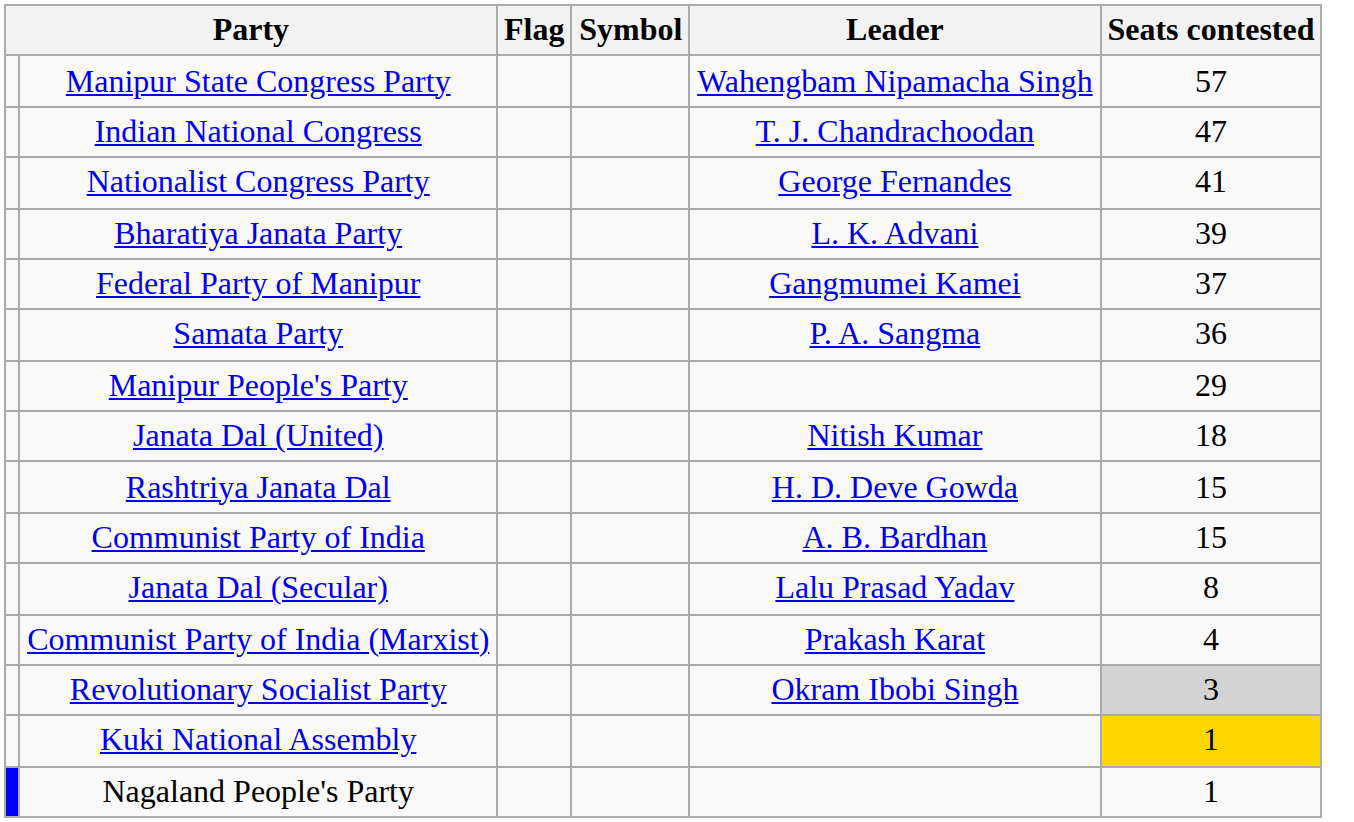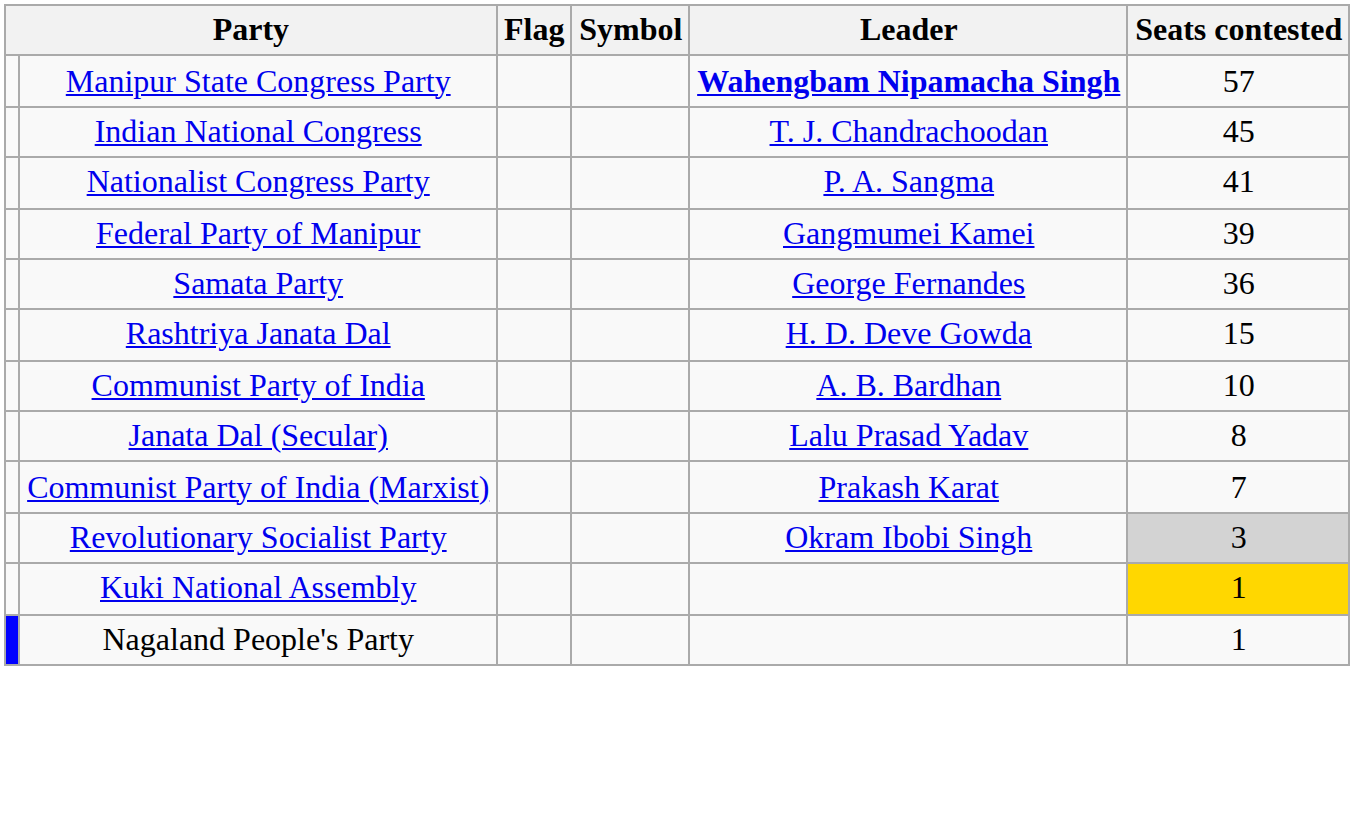(895, 80) normal -> (909, 80) bold
(1211, 131) 47 -> (1239, 131) 45
(895, 182) George Fernandes -> (909, 182) P. A. Sangma
- row: (258, 232)
(1211, 283) 37 -> (1239, 232) 39
(895, 334) P. A. Sangma -> (909, 283) George Fernandes
- row: (258, 385)
- row: (258, 435)
(1211, 537) 15 -> (1239, 385) 10
(1211, 638) 4 -> (1239, 486) 7
